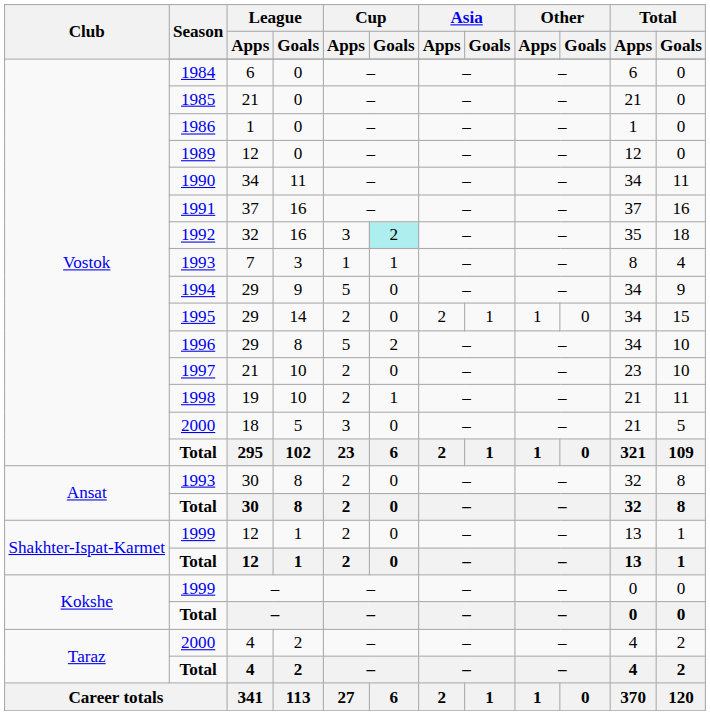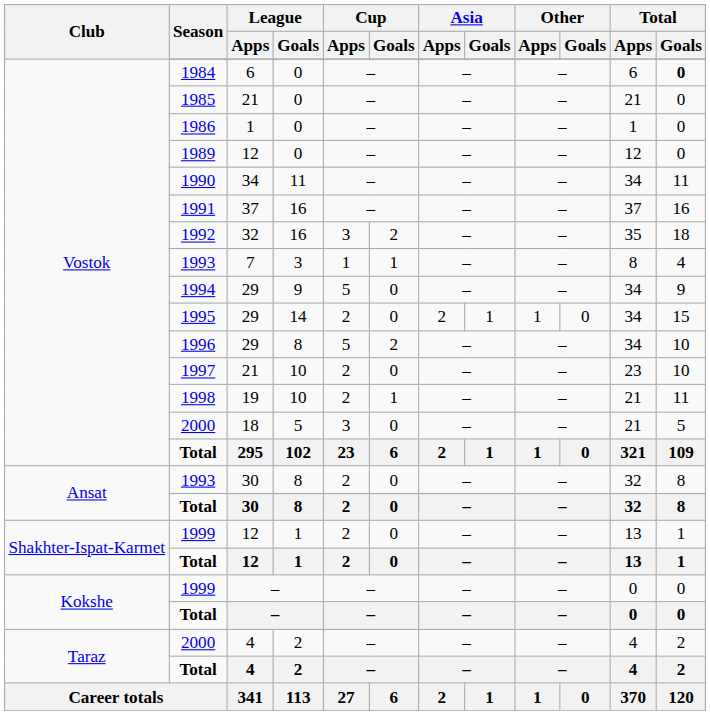(681, 72) normal -> (681, 72) bold
(394, 235) paleturquoise background -> (394, 235) no background
